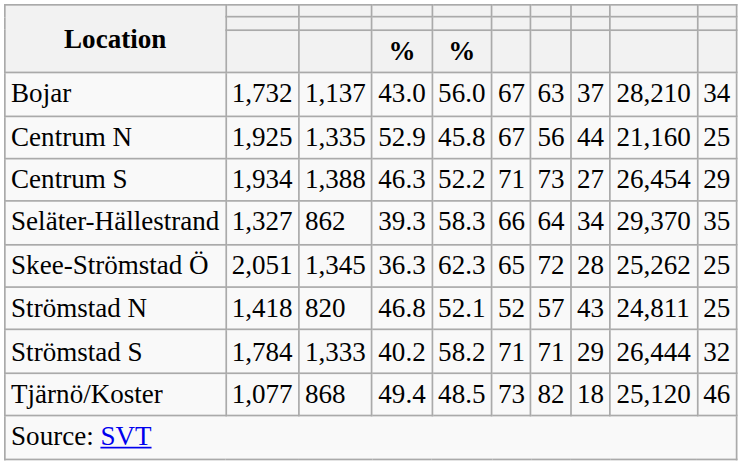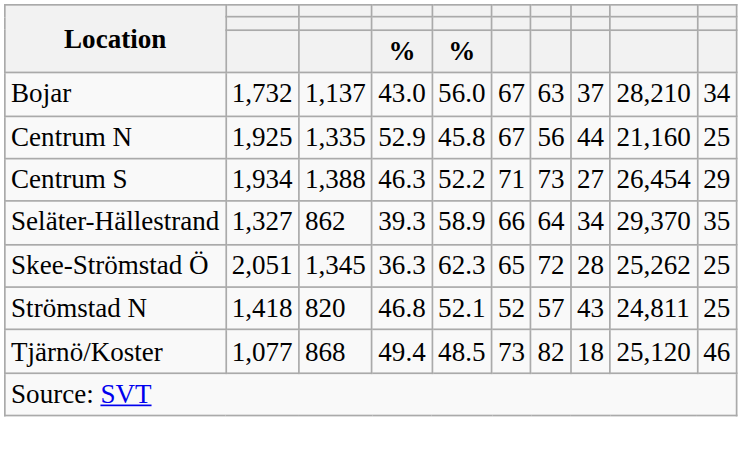(462, 222) 58.3 -> (462, 222) 58.9
- row: (77, 351)
